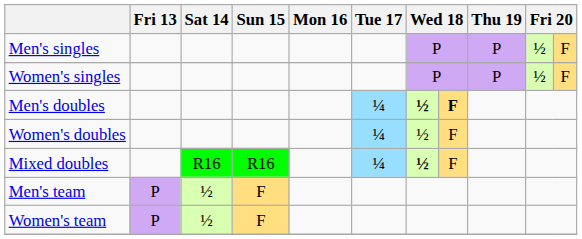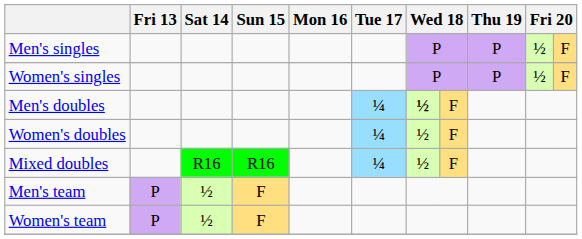(453, 105) bold -> (453, 105) normal
(422, 162) bold -> (423, 162) normal
